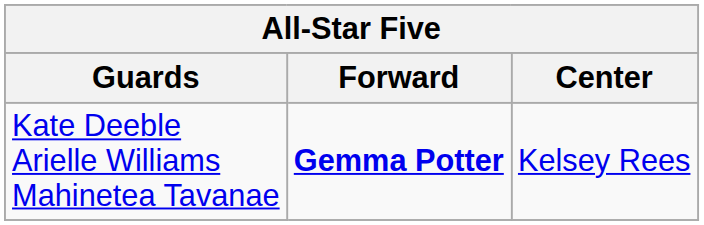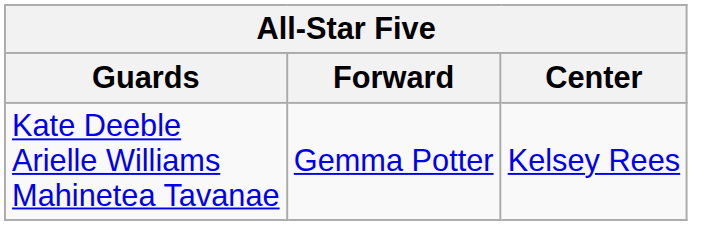(399, 160) bold -> (394, 160) normal
